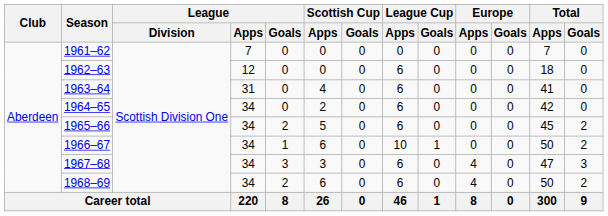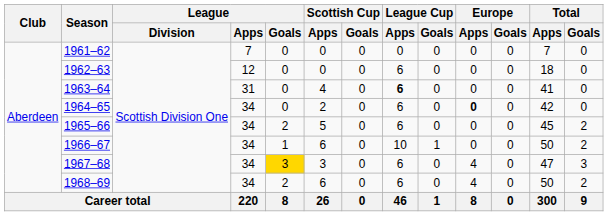(400, 88) normal -> (400, 88) bold
(474, 107) normal -> (474, 107) bold
(285, 164) no background -> (285, 164) gold background
